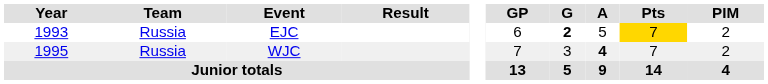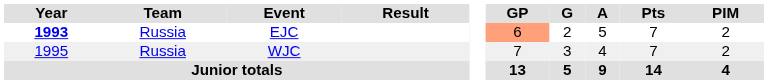(51, 32) normal -> (51, 32) bold
(517, 32) no background -> (517, 32) lightsalmon background
(567, 32) bold -> (567, 32) normal
(653, 32) gold background -> (653, 32) no background
(602, 51) bold -> (602, 51) normal
